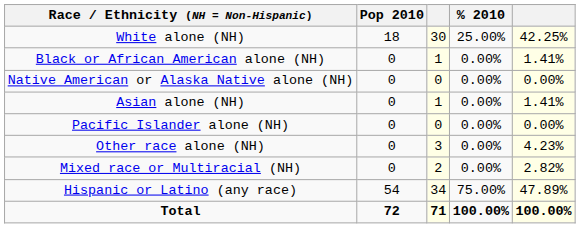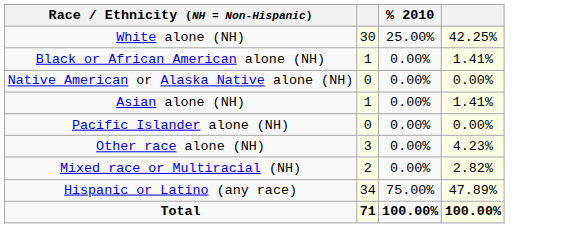- column: (392, 15)
